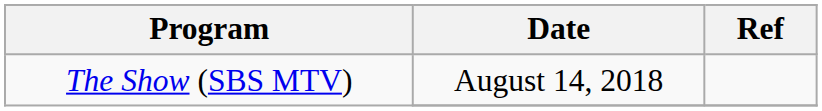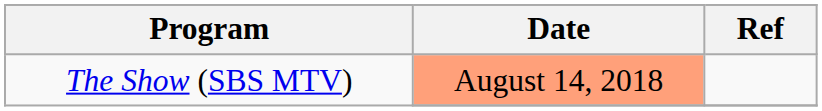(559, 79) no background -> (559, 79) lightsalmon background
